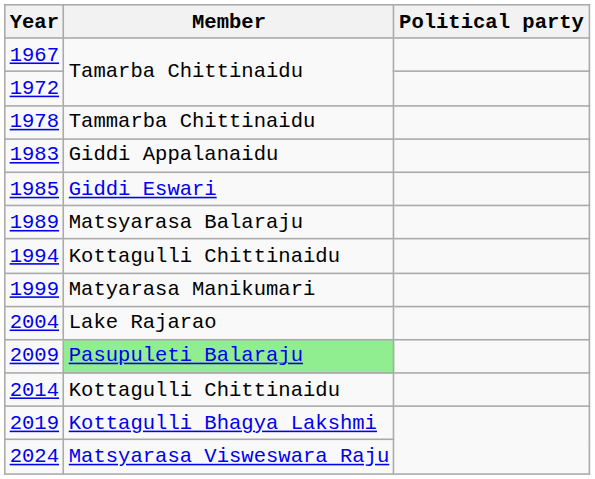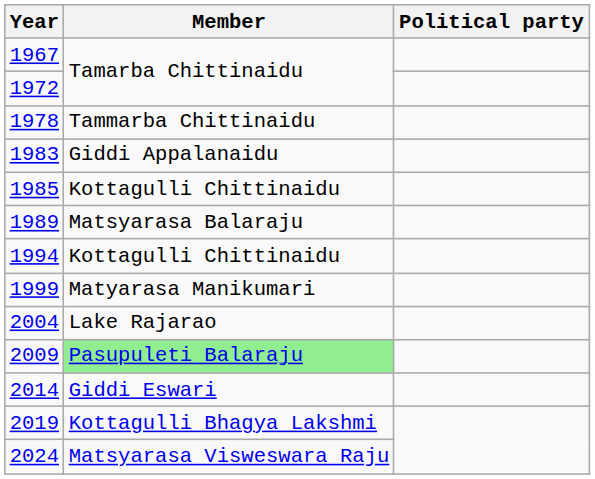(143, 189) Giddi Eswari -> (204, 189) Kottagulli Chittinaidu
(204, 390) Kottagulli Chittinaidu -> (143, 390) Giddi Eswari
